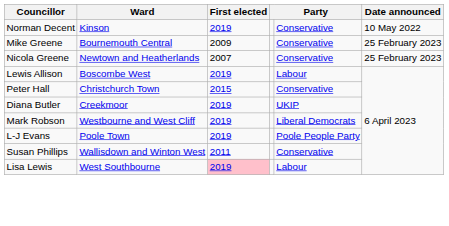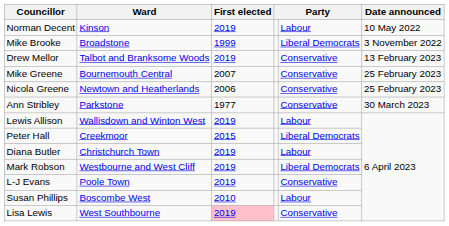(305, 27) Conservative -> (296, 27) Labour
+ row: (34, 43)
+ row: (33, 58)
(221, 43) 2009 -> (225, 74) 2007
(221, 58) 2007 -> (225, 89) 2006
+ row: (33, 105)
(115, 74) Boscombe West -> (142, 120) Wallisdown and Winton West
(119, 89) Christchurch Town -> (104, 136) Creekmoor
(305, 89) Conservative -> (320, 136) Liberal Democrats
(104, 105) Creekmoor -> (119, 151) Christchurch Town
(288, 105) UKIP -> (296, 151) Labour
(318, 136) Poole People Party -> (309, 182) Conservative
(142, 151) Wallisdown and Winton West -> (115, 197) Boscombe West
(220, 151) 2011 -> (225, 197) 2010
(305, 151) Conservative -> (296, 197) Labour
(291, 167) Labour -> (309, 213) Conservative
